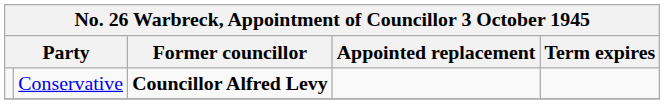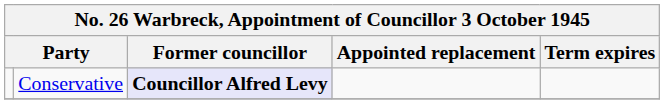(230, 83) no background -> (230, 83) lavender background
